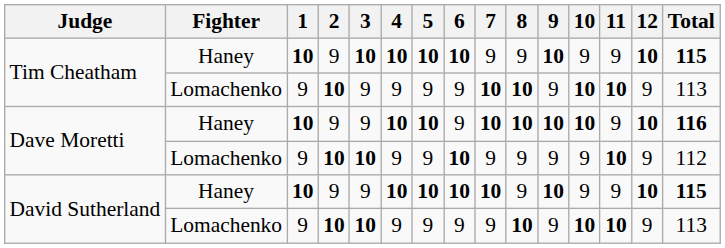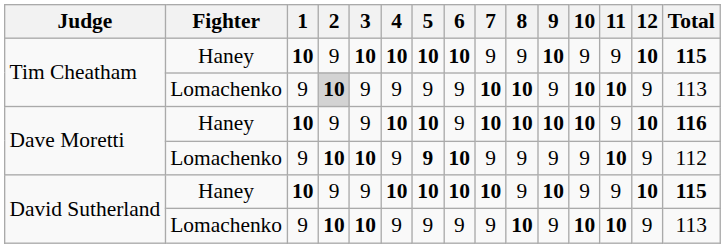(334, 89) no background -> (334, 89) lightgrey background
(428, 157) normal -> (428, 157) bold
